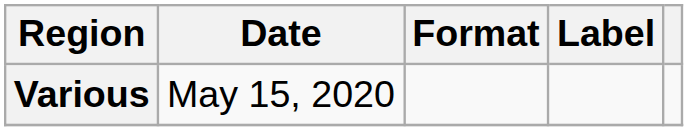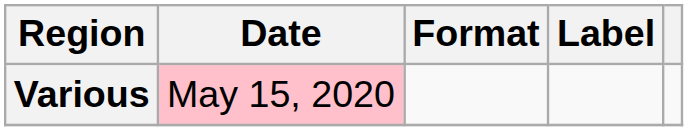(281, 93) no background -> (281, 93) pink background
